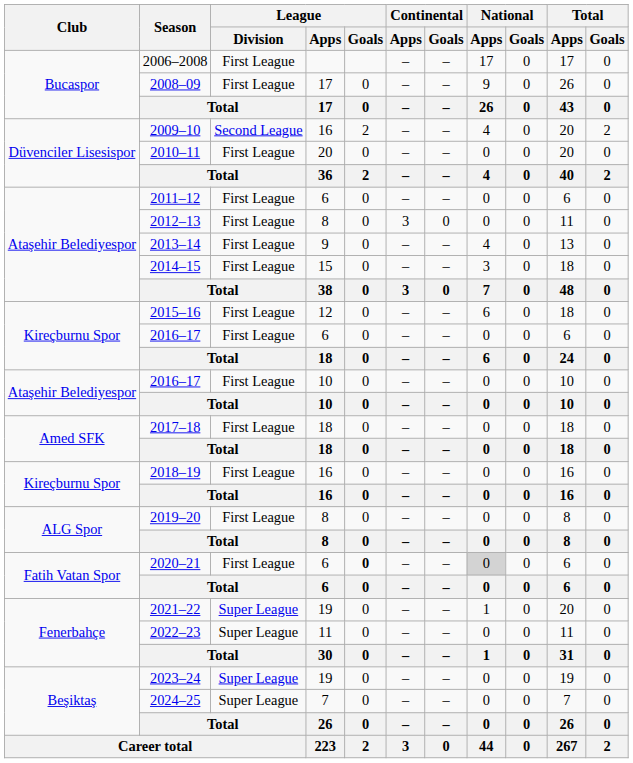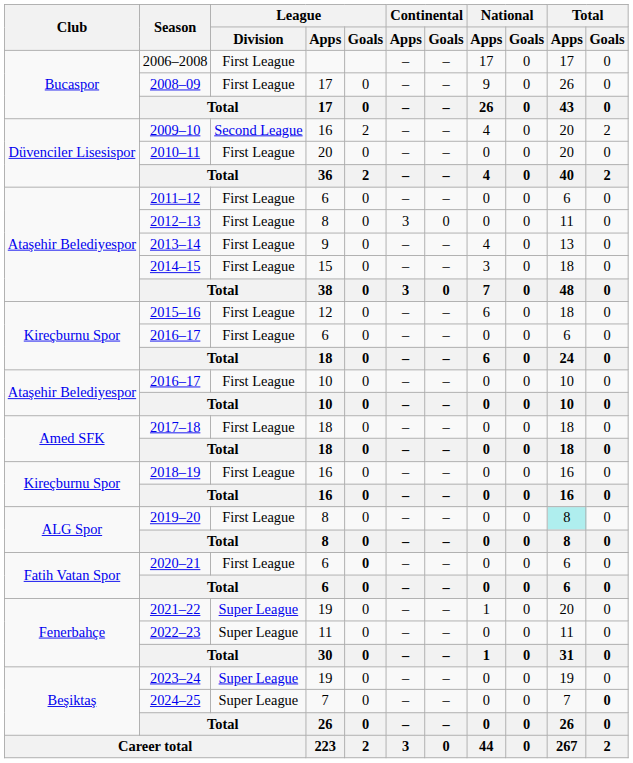(567, 518) no background -> (567, 518) paleturquoise background
(486, 564) lightgrey background -> (486, 564) no background
(607, 701) normal -> (607, 701) bold
